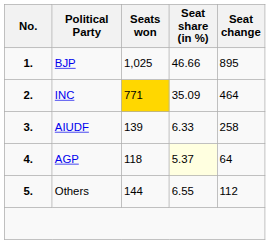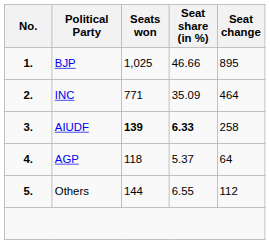(133, 96) gold background -> (133, 96) no background
(133, 127) normal -> (133, 127) bold
(183, 127) normal -> (183, 127) bold
(183, 159) lightyellow background -> (183, 159) no background
